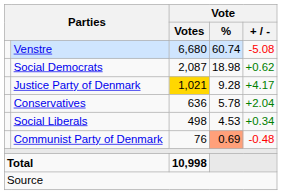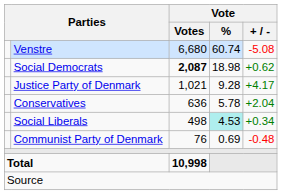(192, 67) normal -> (192, 67) bold
(192, 85) gold background -> (192, 85) no background
(229, 121) no background -> (229, 121) paleturquoise background
(229, 139) lightsalmon background -> (229, 139) no background
